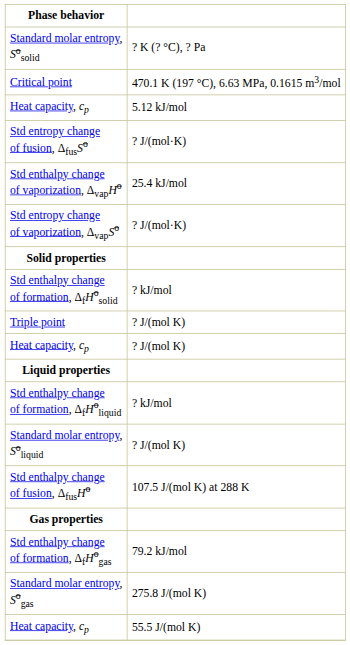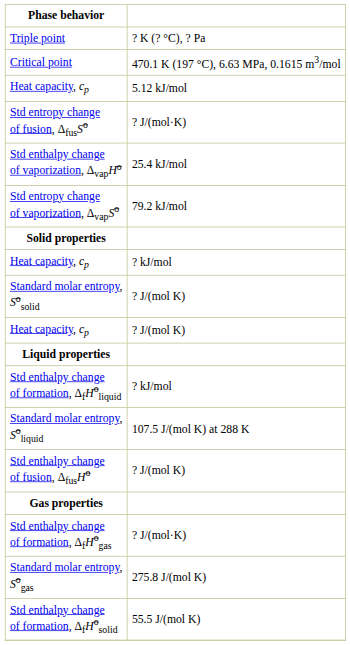(66, 48) Standard molar entropy, Sosolid -> (37, 38) Triple point
(159, 225) ? J/(mol·K) -> (159, 206) 79.2 kJ/mol
(64, 290) Std enthalpy change of formation, ΔfHosolid -> (49, 262) Heat capacity, cp
(37, 322) Triple point -> (66, 296) Standard molar entropy, Sosolid
(158, 445) ? J/(mol K) -> (191, 428) 107.5 J/(mol K) at 288 K
(191, 487) 107.5 J/(mol K) at 288 K -> (158, 470) ? J/(mol K)
(159, 551) 79.2 kJ/mol -> (159, 535) ? J/(mol·K)
(49, 627) Heat capacity, cp -> (64, 619) Std enthalpy change of formation, ΔfHosolid
